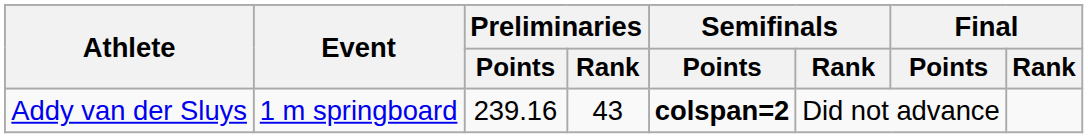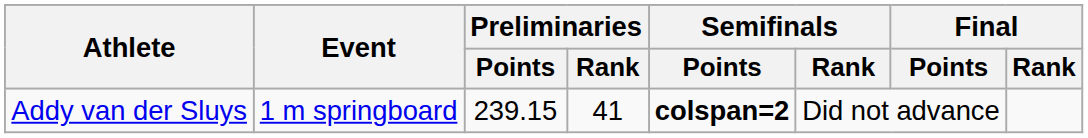(515, 111) 239.16 -> (515, 111) 239.15
(608, 111) 43 -> (608, 111) 41
